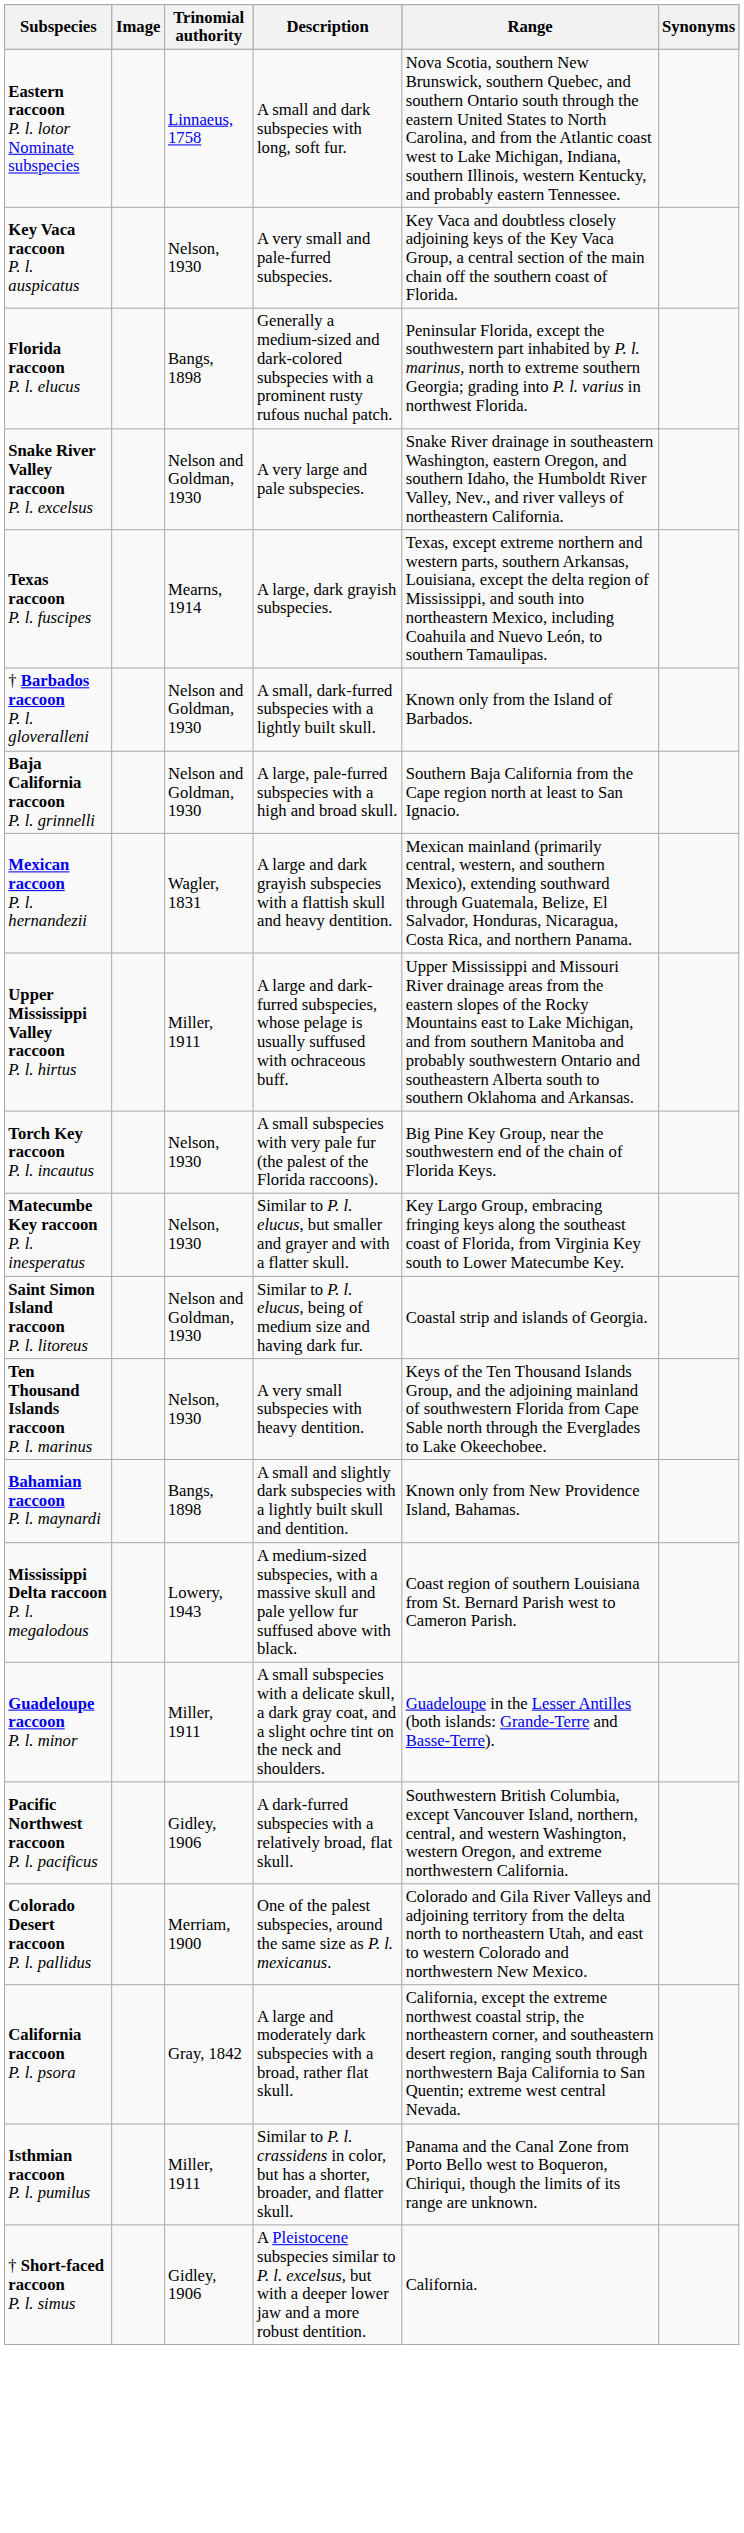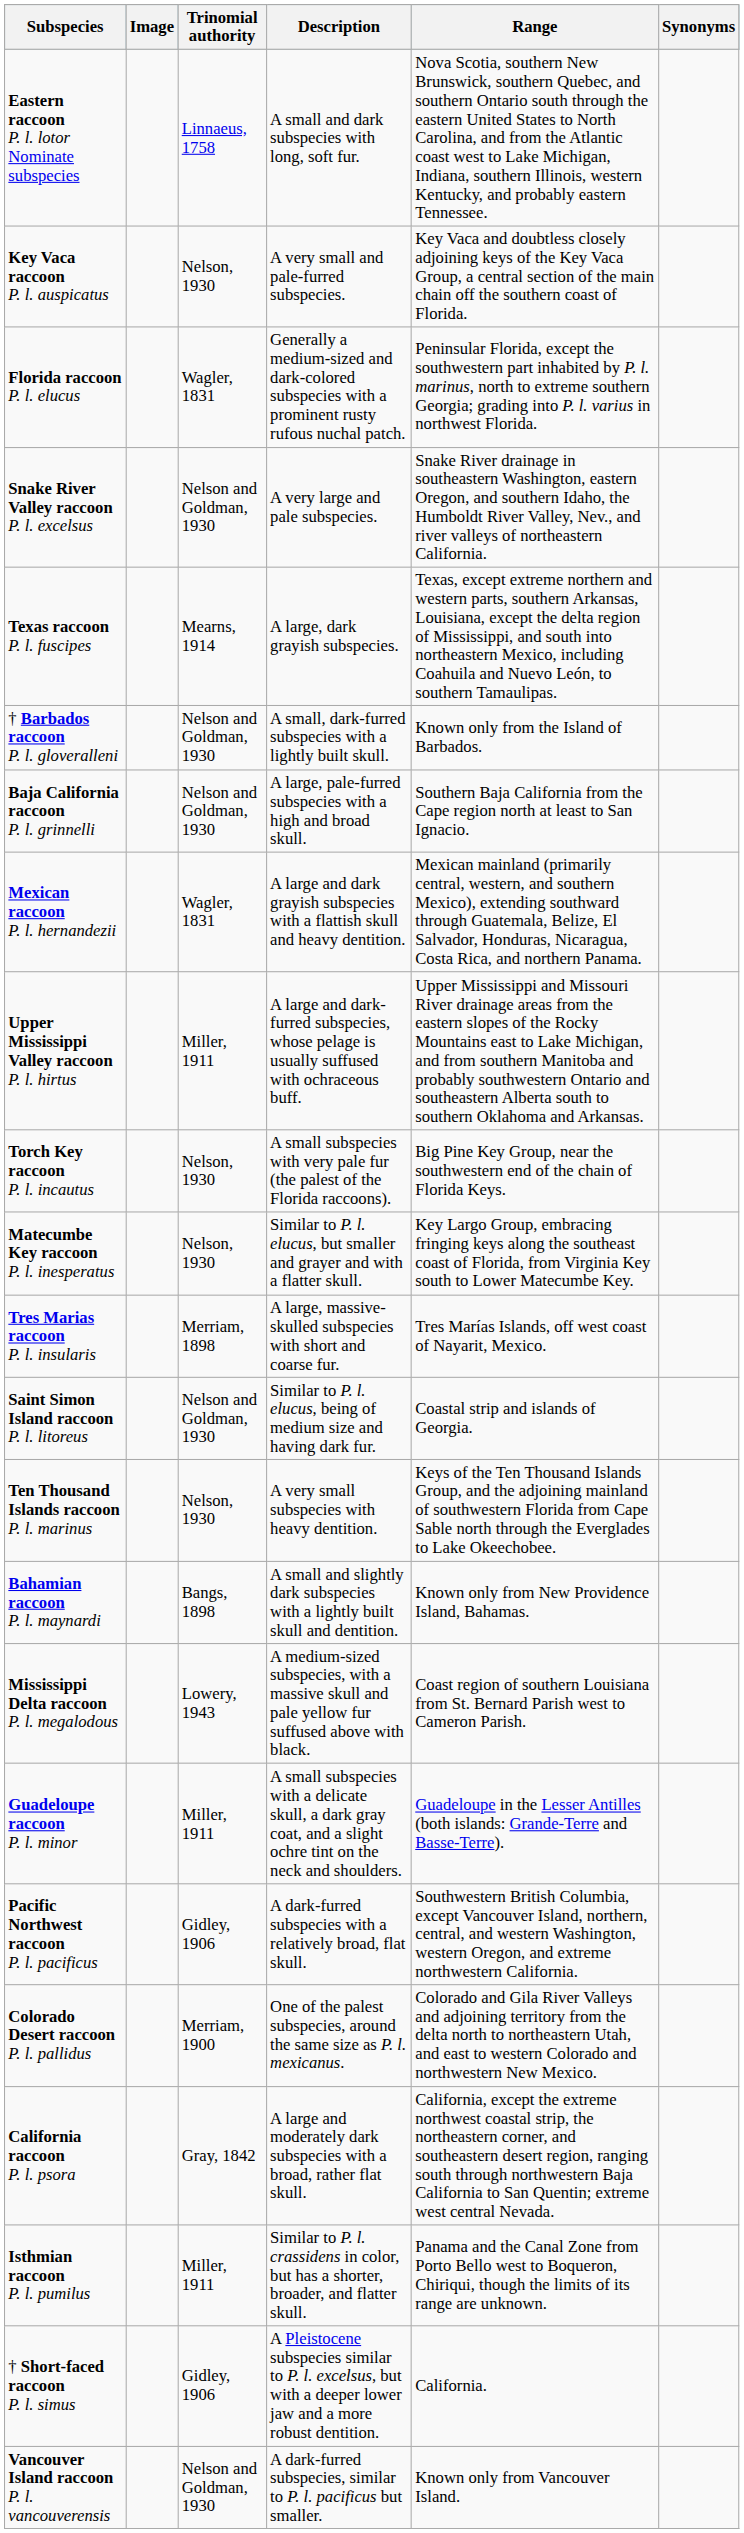(191, 368) Bangs, 1898 -> (207, 387) Wagler, 1831
+ row: (52, 1335)
+ row: (61, 2487)
